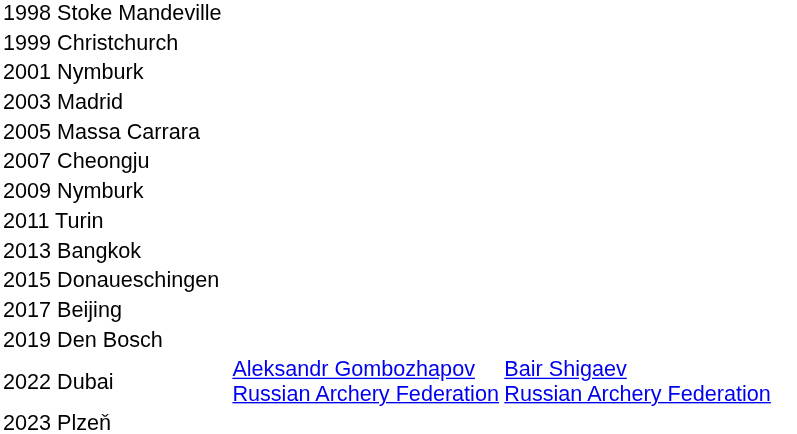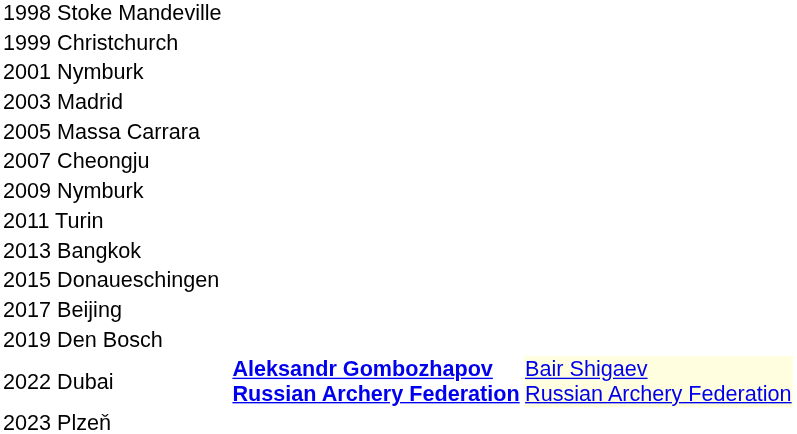(366, 381) normal -> (376, 381) bold
(638, 381) no background -> (658, 381) lightyellow background
